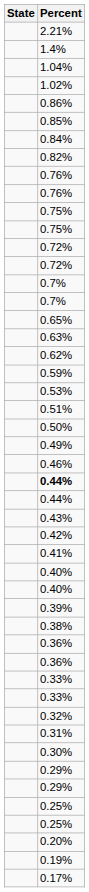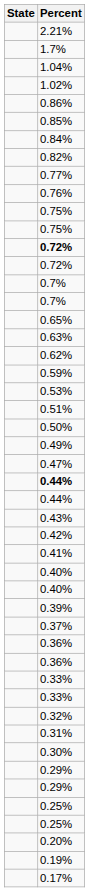(53, 49) 1.4% -> (53, 49) 1.7%
(56, 175) 0.76% -> (56, 175) 0.77%
(56, 247) normal -> (56, 247) bold
(56, 463) 0.46% -> (56, 463) 0.47%
(56, 626) 0.38% -> (56, 626) 0.37%
